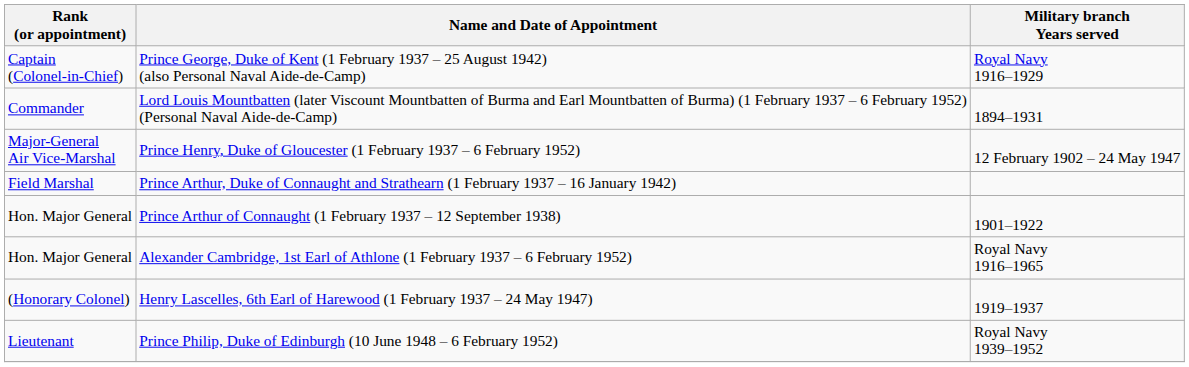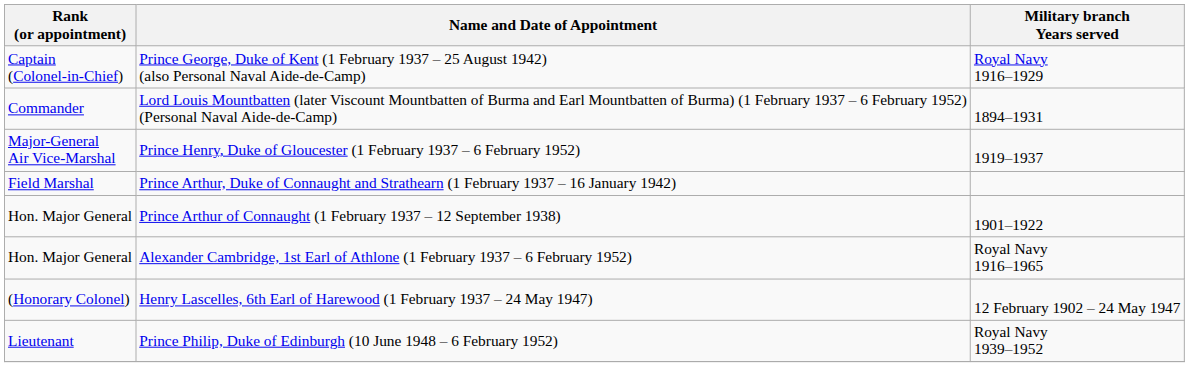(1077, 158) 12 February 1902 – 24 May 1947 -> (1009, 158) 1919–1937
(1009, 308) 1919–1937 -> (1077, 308) 12 February 1902 – 24 May 1947
